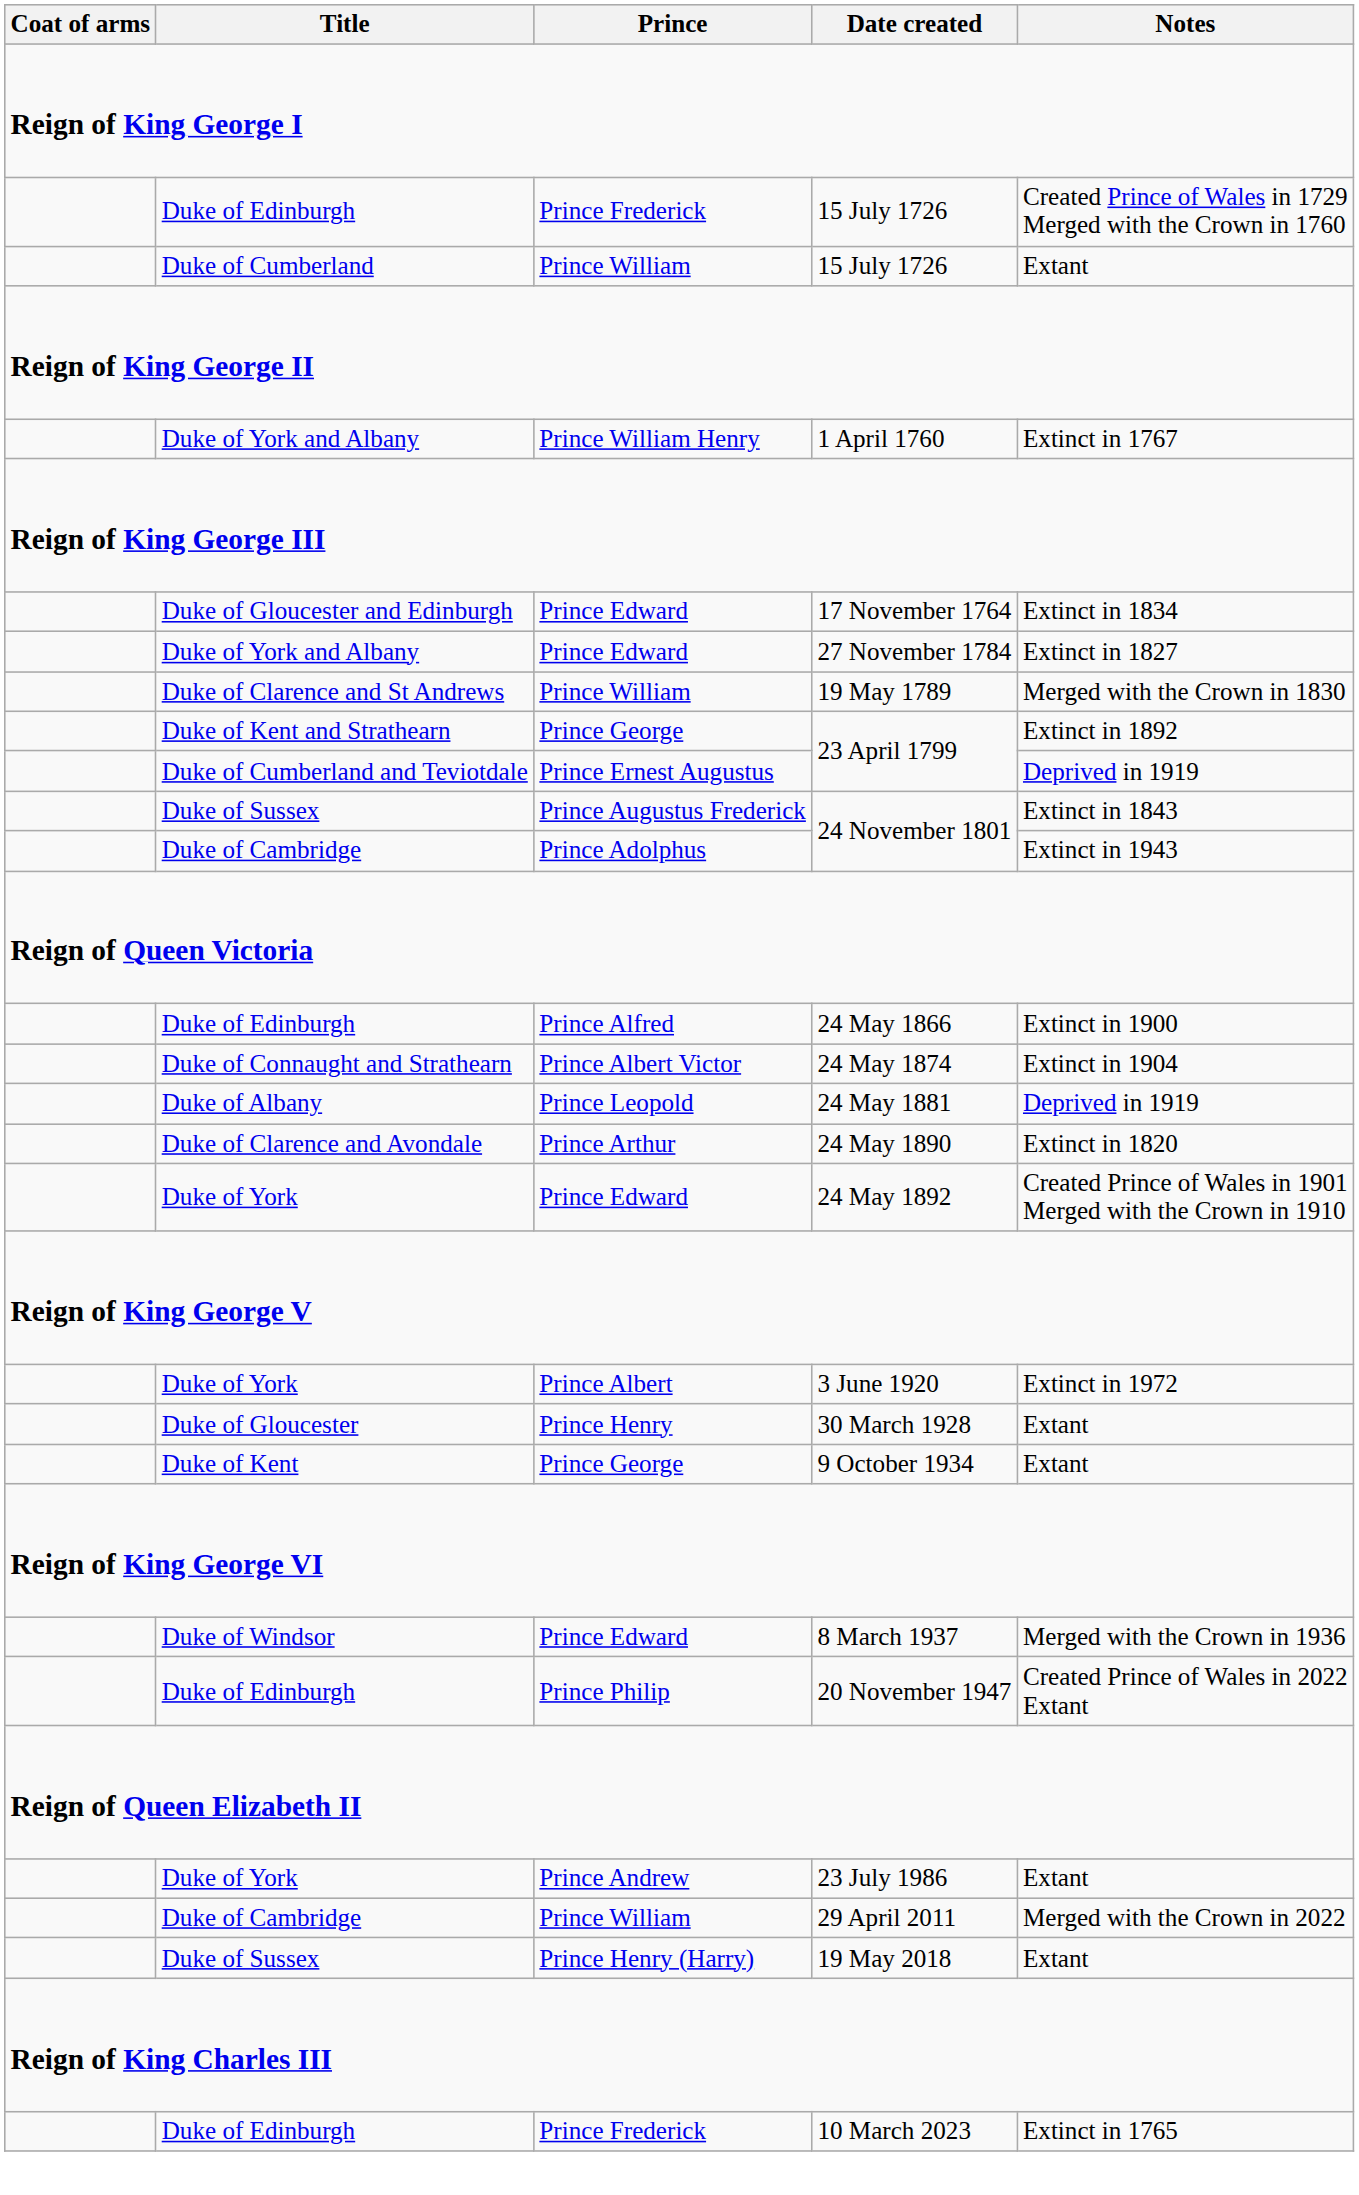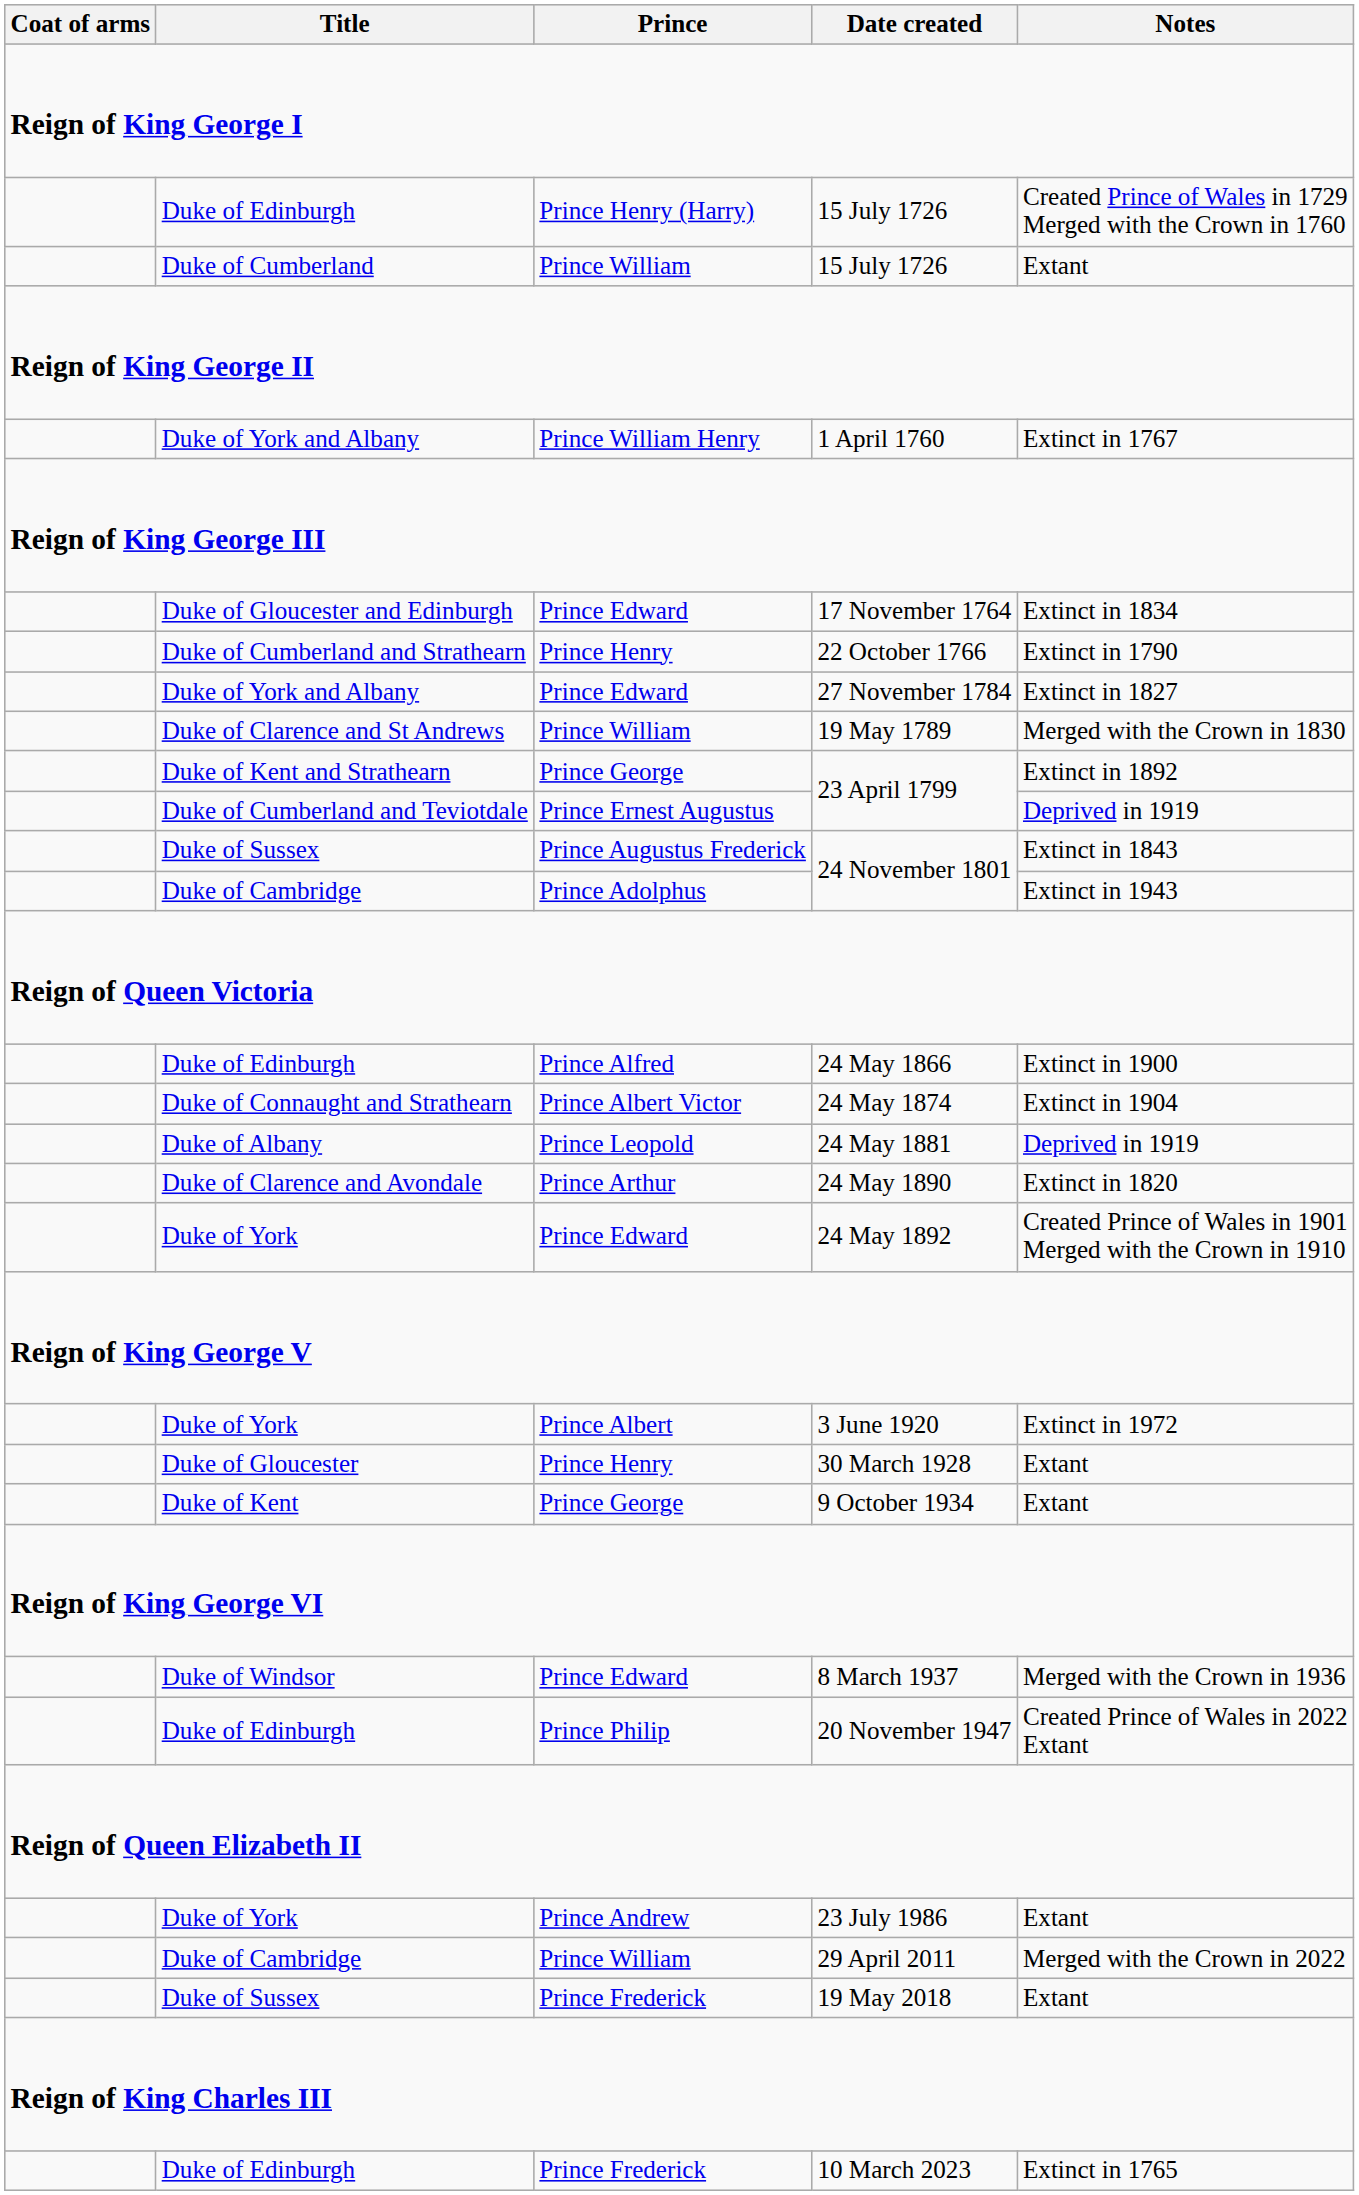(623, 211) Prince Frederick -> (647, 211) Prince Henry (Harry)
+ row: (344, 651)
(647, 1957) Prince Henry (Harry) -> (623, 1997) Prince Frederick
